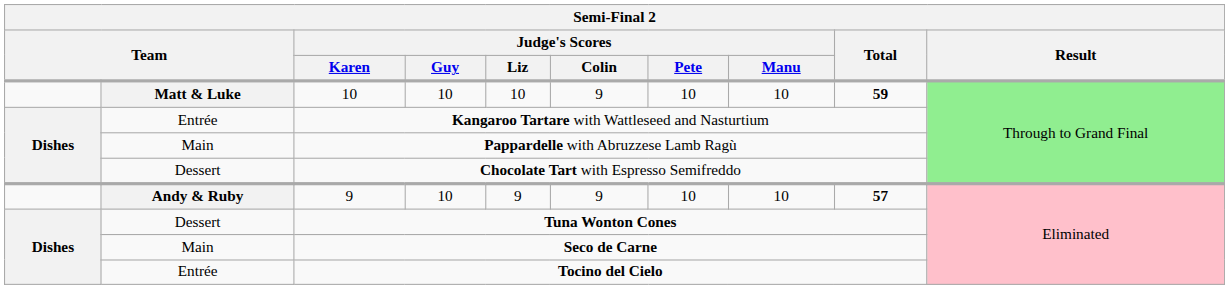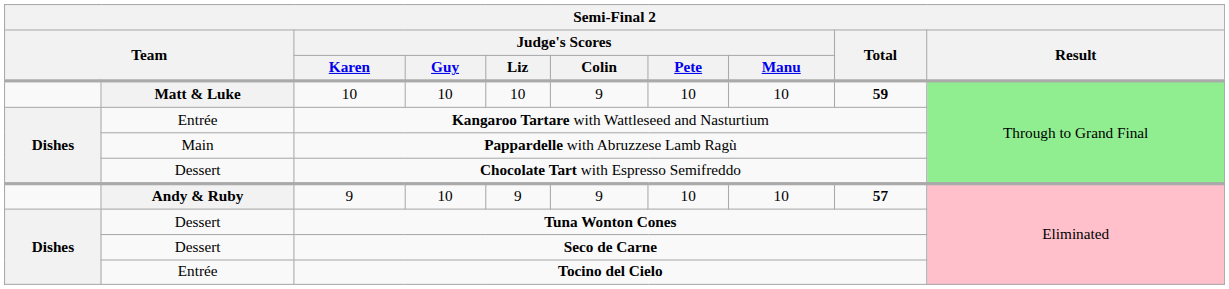(198, 247) Main -> (198, 247) Dessert
